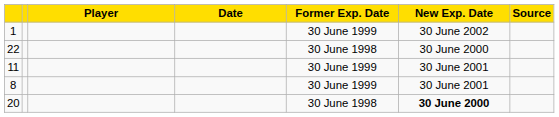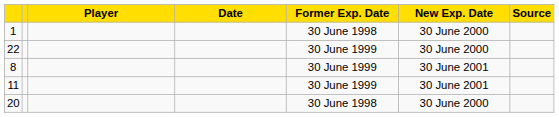(342, 31) 30 June 1999 -> (342, 31) 30 June 1998
(454, 31) 30 June 2002 -> (454, 31) 30 June 2000
(342, 49) 30 June 1998 -> (342, 49) 30 June 1999
rows swapped: (13, 85) <-> (13, 67)
(454, 103) bold -> (454, 103) normal
